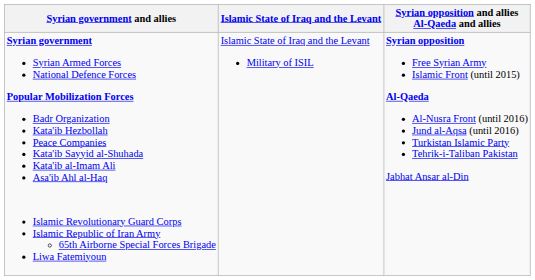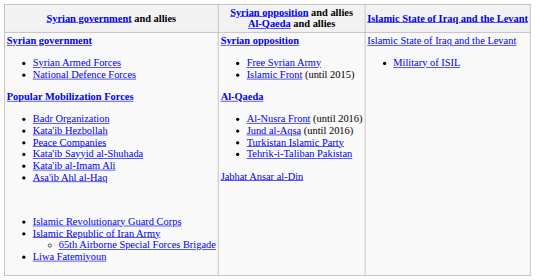columns swapped: (457, 18) <-> (301, 18)
